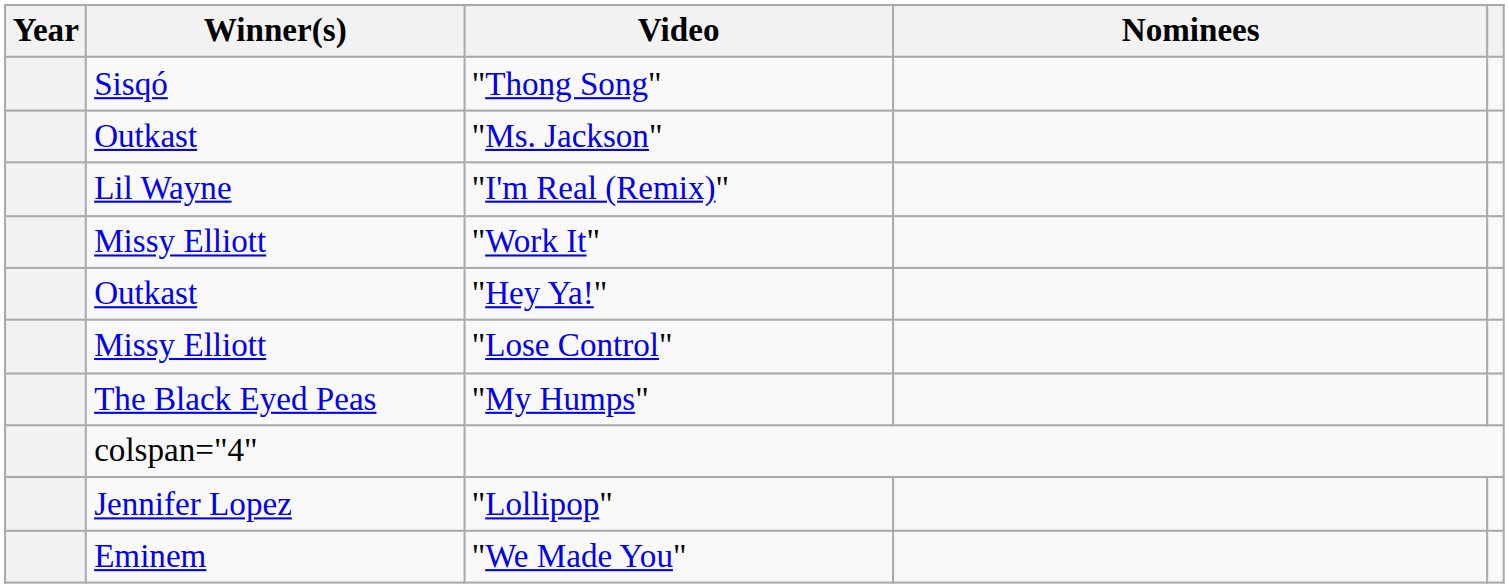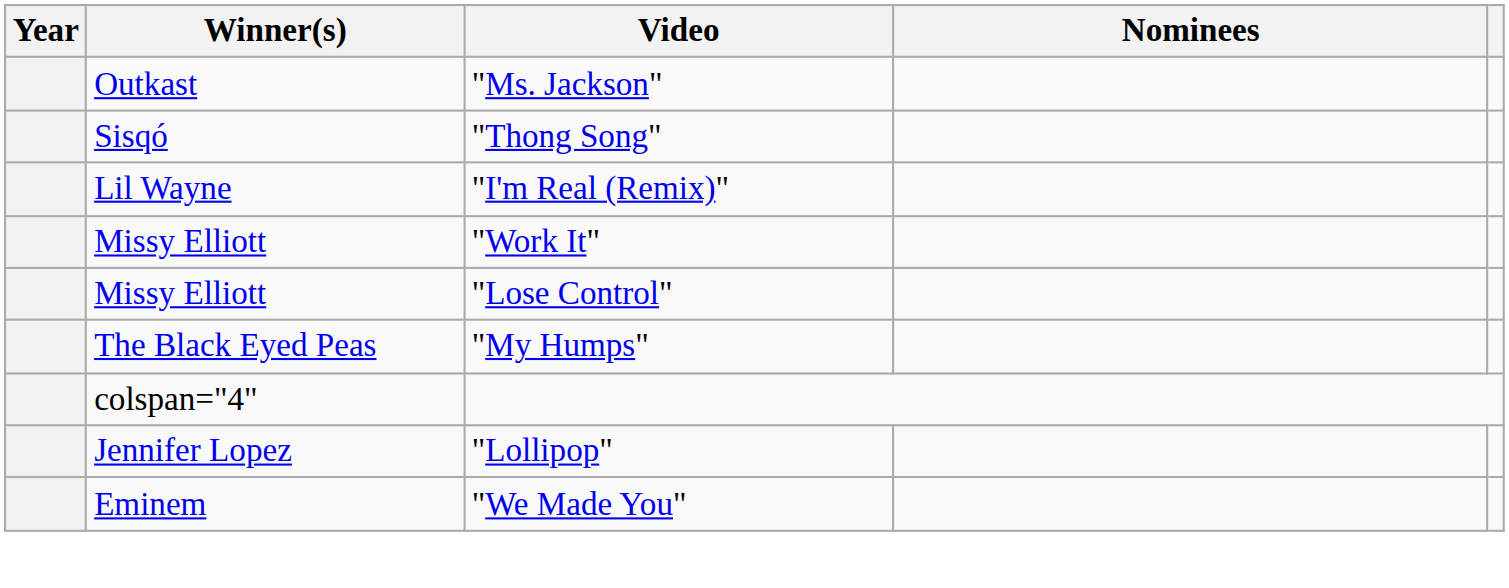rows swapped: (567, 83) <-> (567, 135)
- row: (539, 293)
